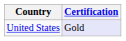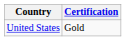(74, 28) lavender background -> (74, 28) no background
